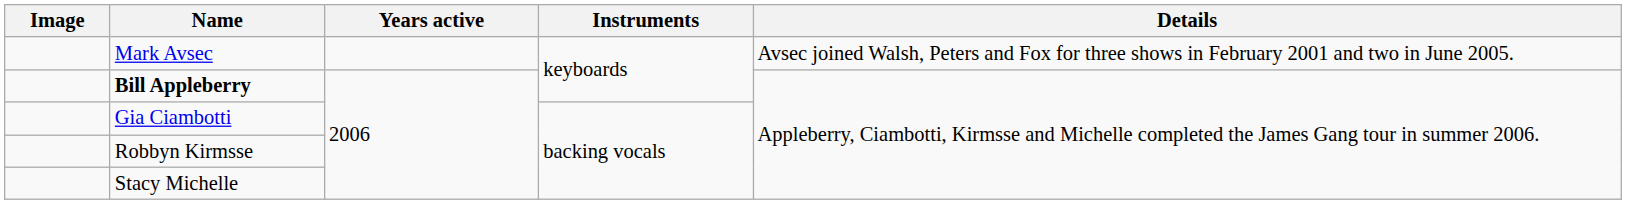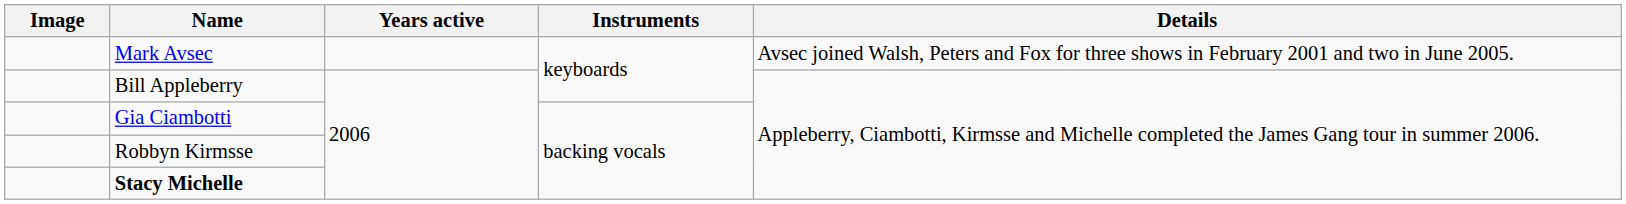(183, 85) bold -> (179, 85) normal
(177, 183) normal -> (179, 183) bold
